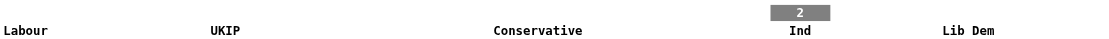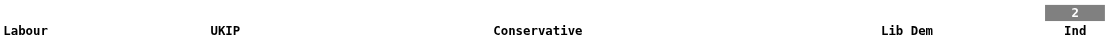columns swapped: (968, 13) <-> (800, 13)
